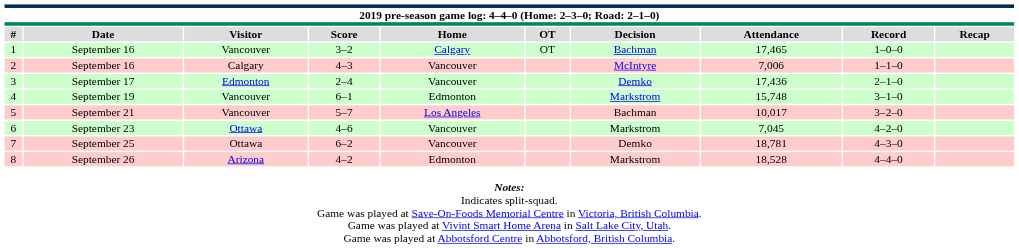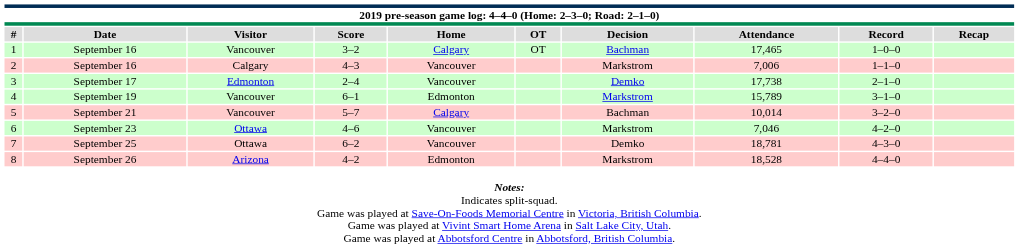(635, 65) McIntyre -> (628, 65) Markstrom
(771, 81) 17,436 -> (766, 81) 17,738
(771, 96) 15,748 -> (766, 96) 15,789
(452, 112) Los Angeles -> (451, 112) Calgary
(771, 112) 10,017 -> (766, 112) 10,014
(771, 128) 7,045 -> (766, 128) 7,046
